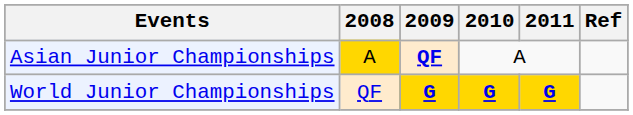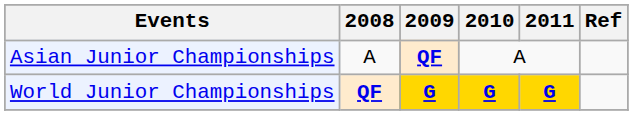(370, 57) gold background -> (370, 57) no background
(370, 92) normal -> (370, 92) bold
